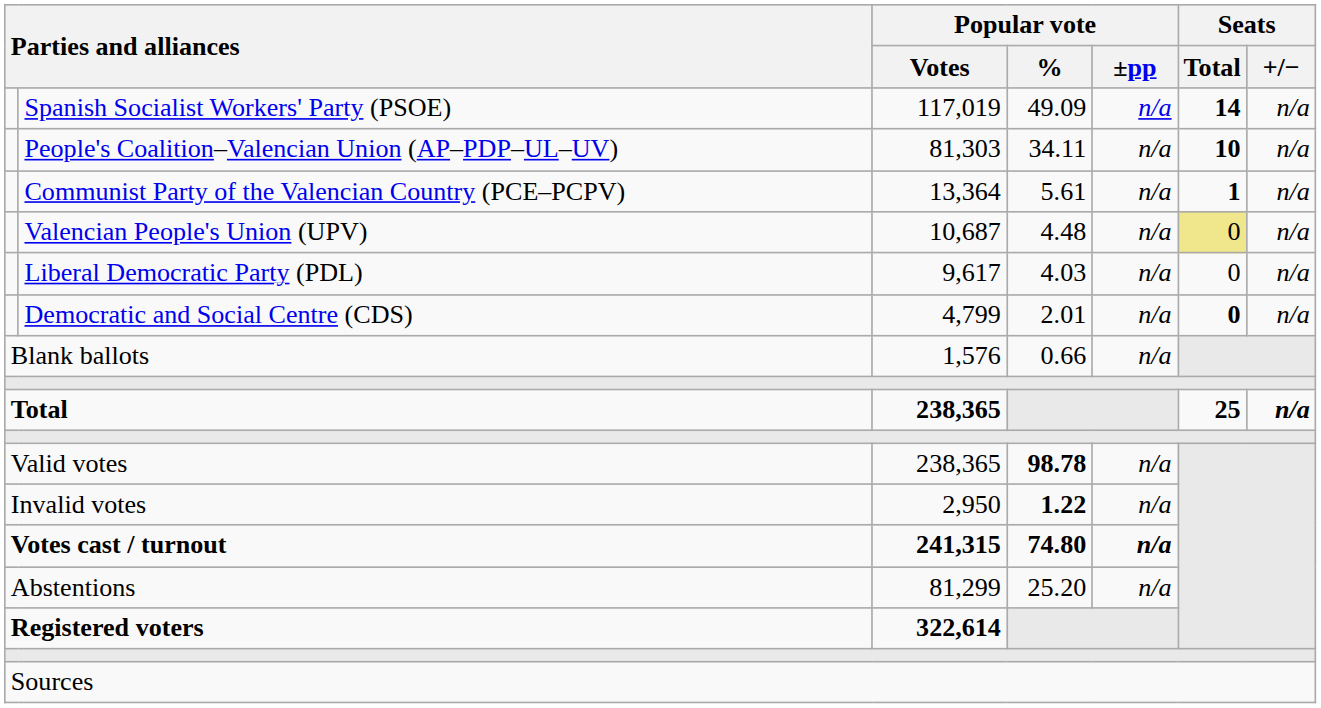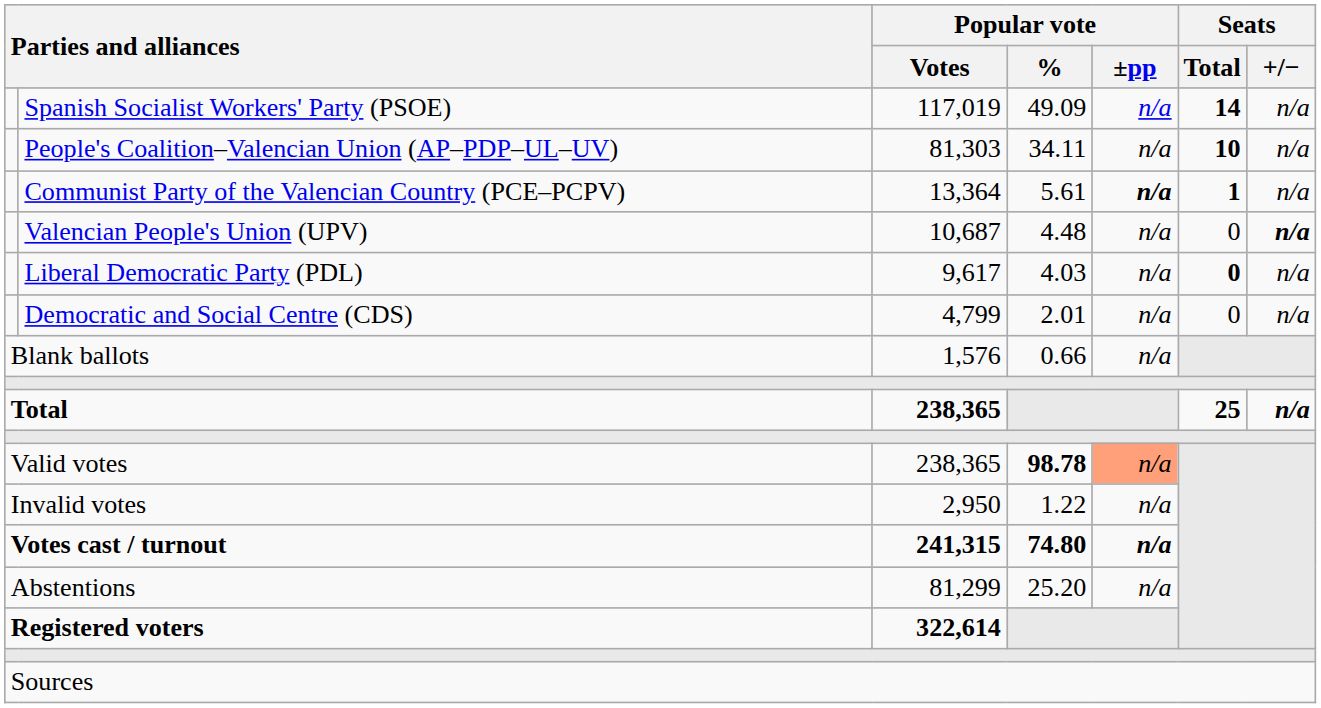(1155, 190) normal -> (1154, 190) bold
(1234, 231) khaki background -> (1234, 231) no background
(1293, 231) normal -> (1292, 231) bold
(1234, 273) normal -> (1234, 273) bold
(1234, 314) bold -> (1234, 314) normal
(1155, 462) no background -> (1155, 462) lightsalmon background
(1063, 504) bold -> (1063, 504) normal
